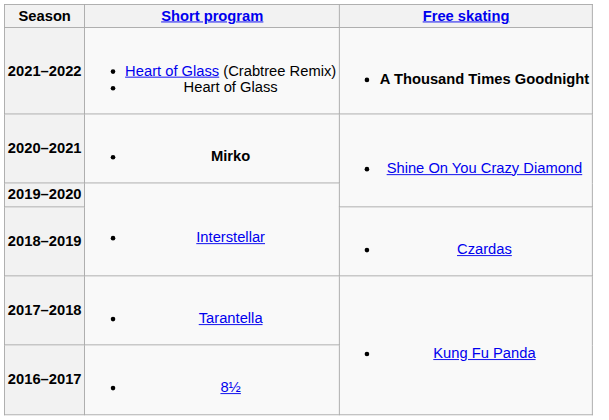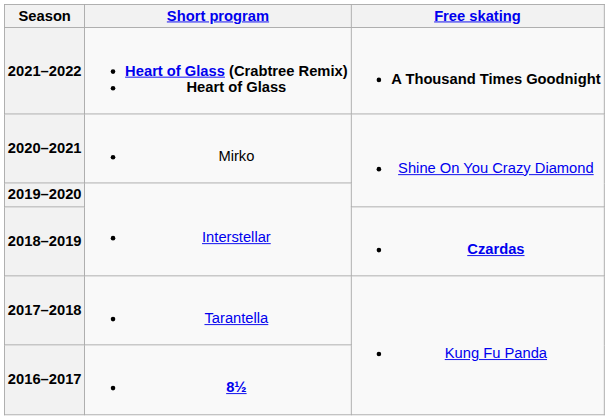(212, 79) normal -> (218, 79) bold
(212, 157) bold -> (218, 157) normal
(466, 249) normal -> (477, 249) bold
(212, 388) normal -> (218, 388) bold
